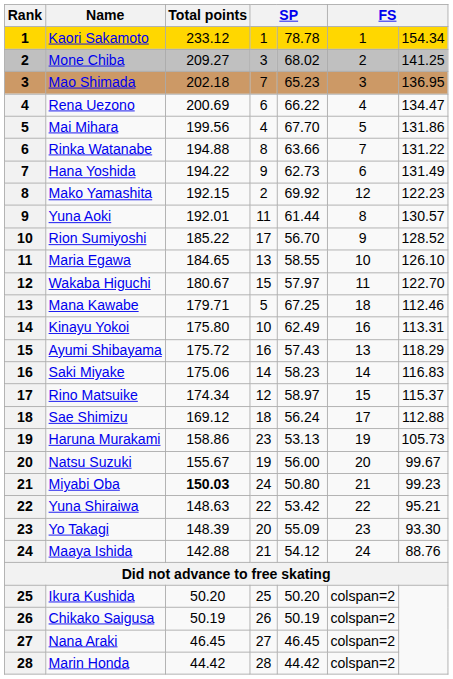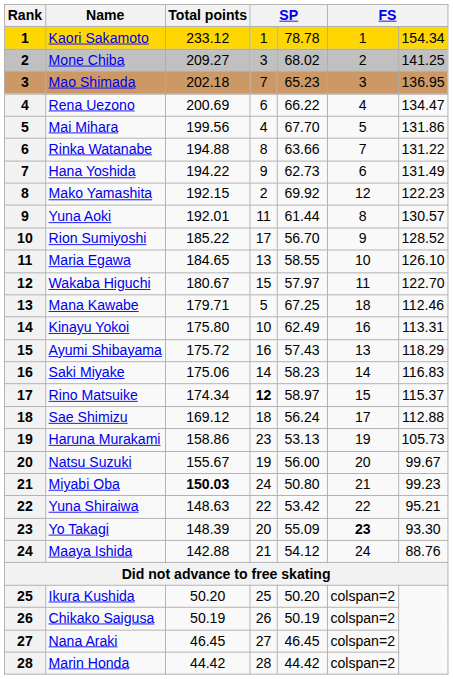(264, 395) normal -> (264, 395) bold
(363, 529) normal -> (363, 529) bold
